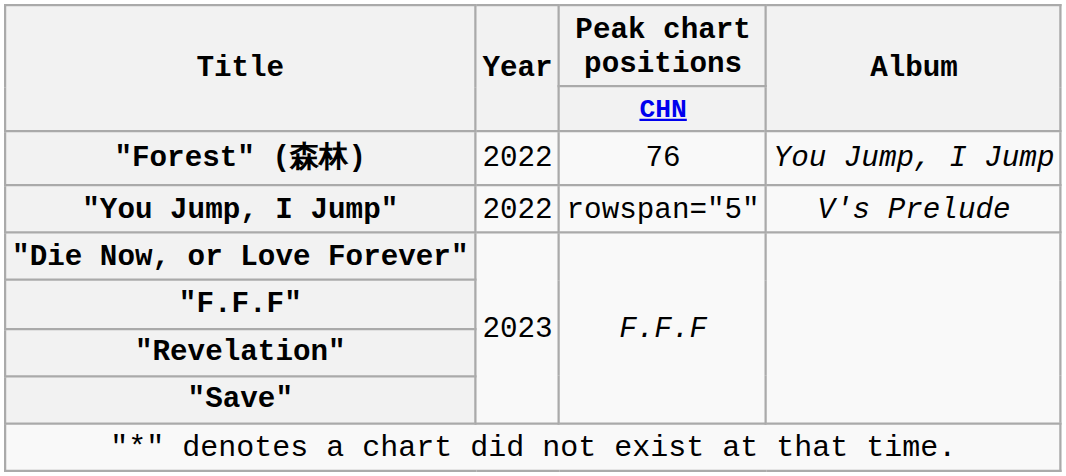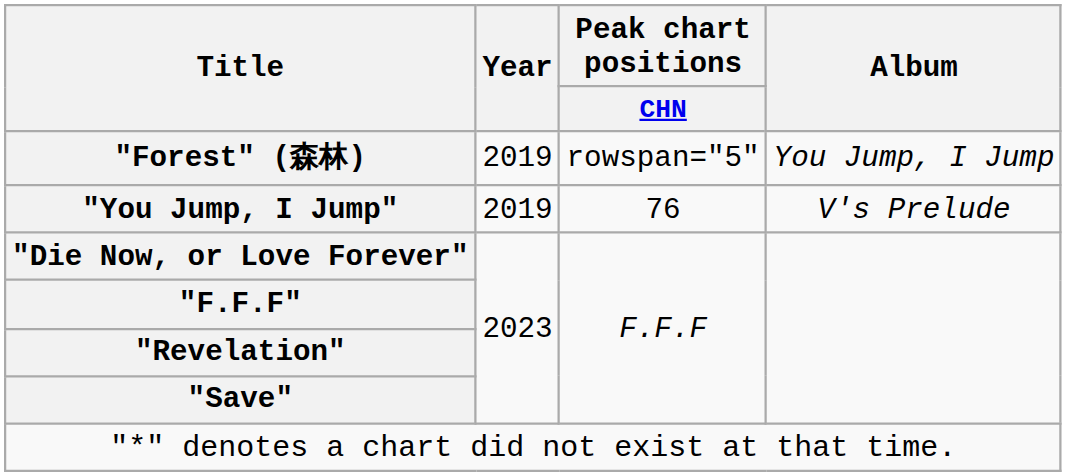(518, 158) 2022 -> (518, 158) 2019
(663, 158) 76 -> (663, 158) rowspan="5"
(518, 209) 2022 -> (518, 209) 2019
(663, 209) rowspan="5" -> (663, 209) 76
